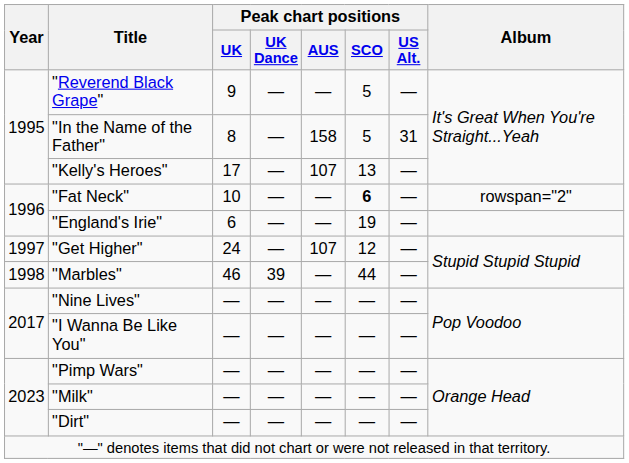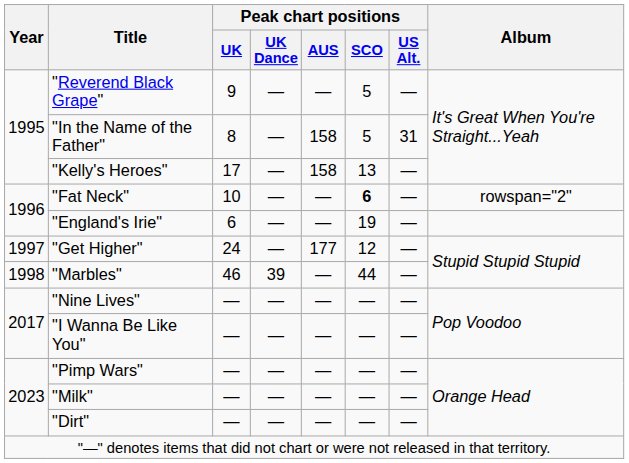(323, 171) 107 -> (323, 171) 158
(323, 248) 107 -> (323, 248) 177
